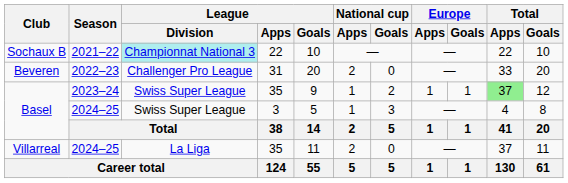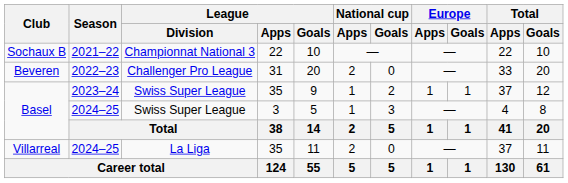(190, 52) paleturquoise background -> (190, 52) no background
(505, 91) lightgreen background -> (505, 91) no background
